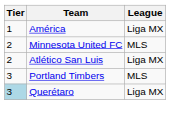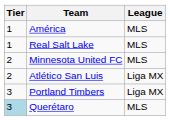(145, 29) Liga MX -> (137, 29) MLS
+ row: (61, 44)
(137, 76) MLS -> (145, 91) Liga MX
(145, 91) Liga MX -> (137, 107) MLS
